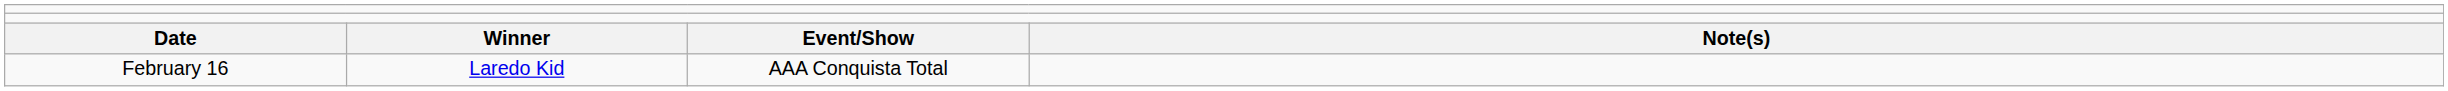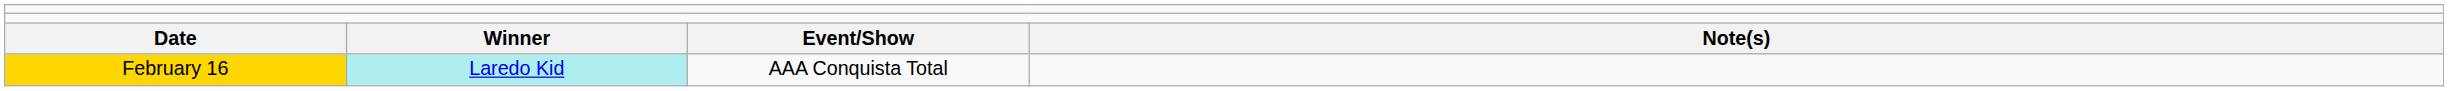(175, 69) no background -> (175, 69) gold background
(517, 69) no background -> (517, 69) paleturquoise background
